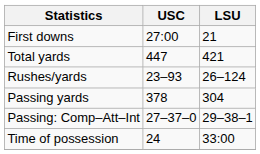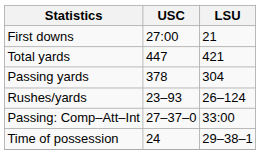rows swapped: (47, 77) <-> (48, 97)
(228, 118) 29–38–1 -> (219, 118) 33:00
(219, 139) 33:00 -> (228, 139) 29–38–1
